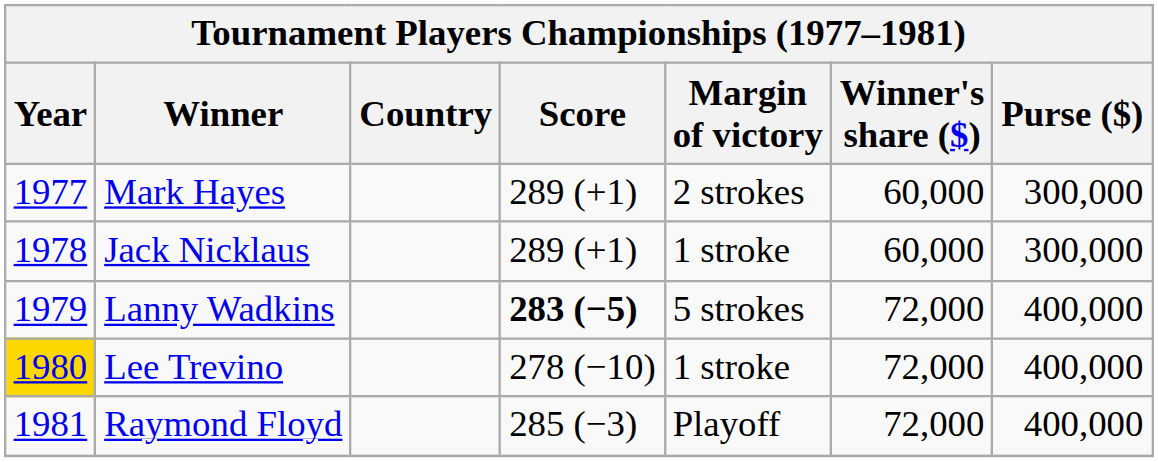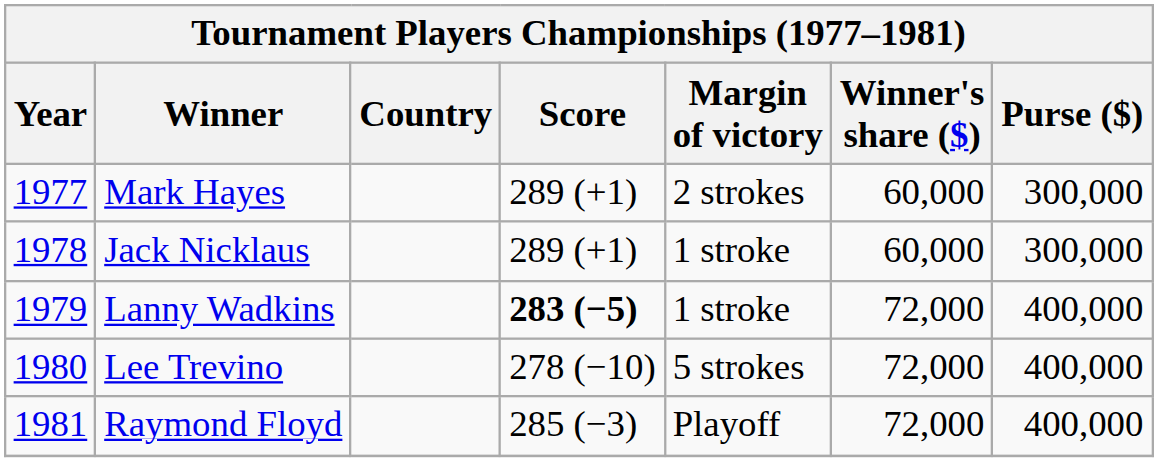(739, 308) 5 strokes -> (731, 308) 1 stroke
(50, 366) gold background -> (50, 366) no background
(731, 366) 1 stroke -> (739, 366) 5 strokes
